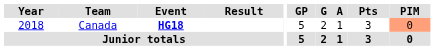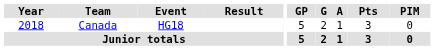(171, 25) bold -> (171, 25) normal
(410, 25) lightsalmon background -> (410, 25) no background
